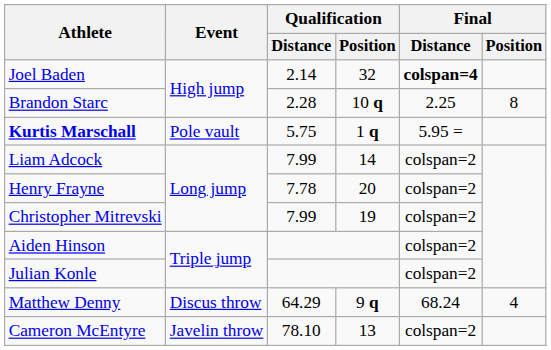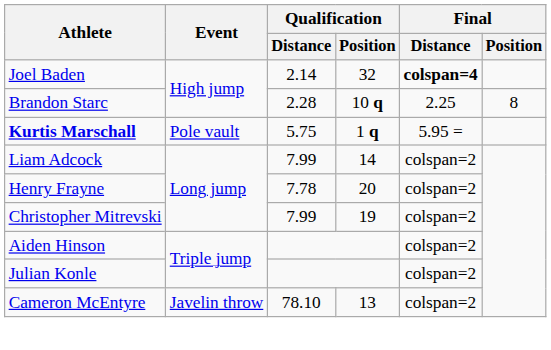- row: (65, 302)
